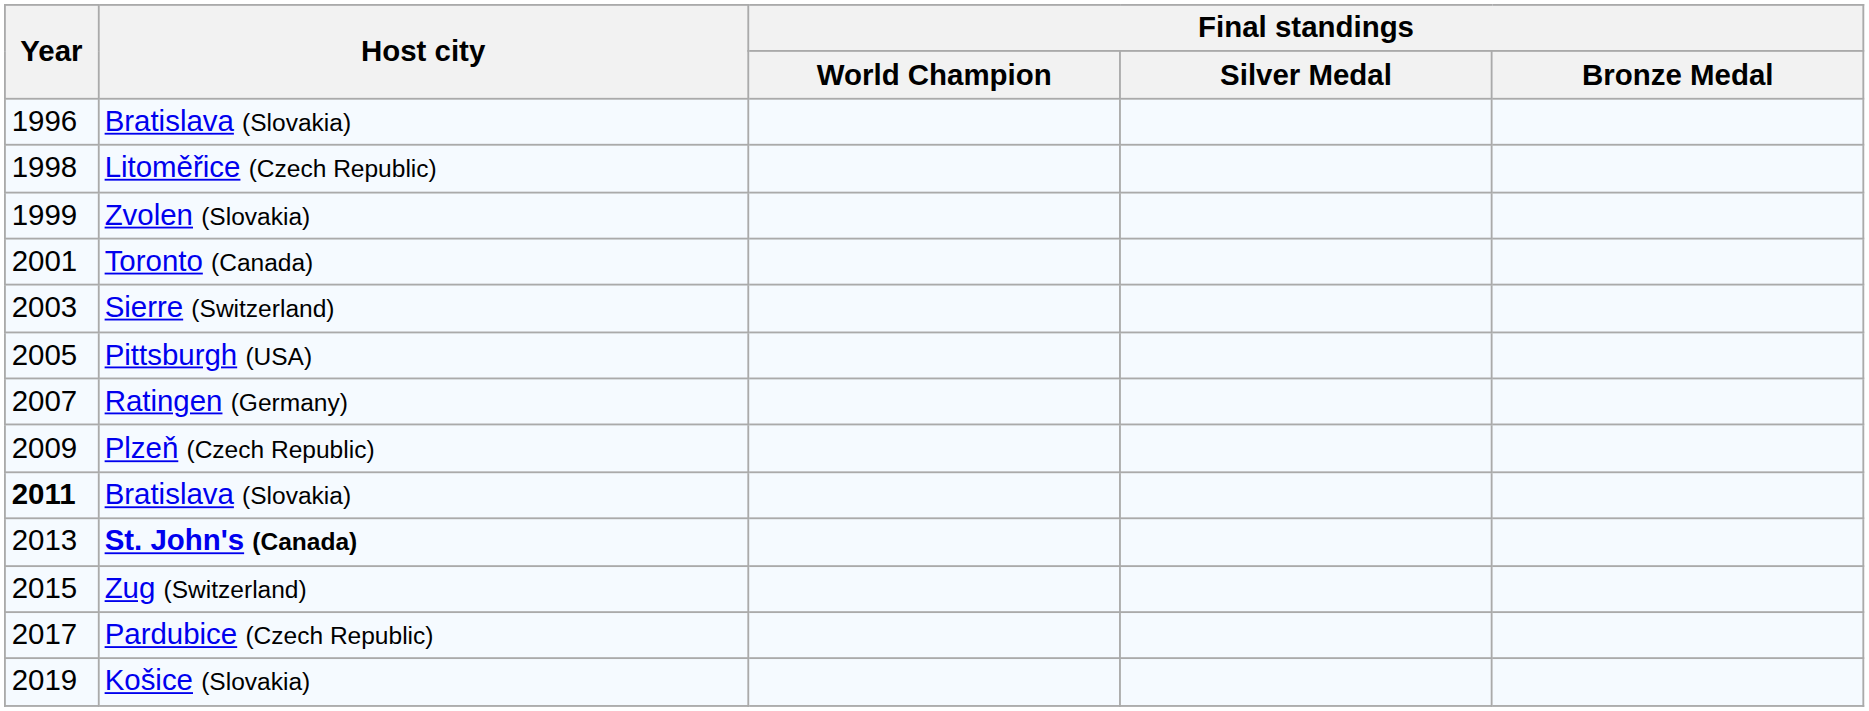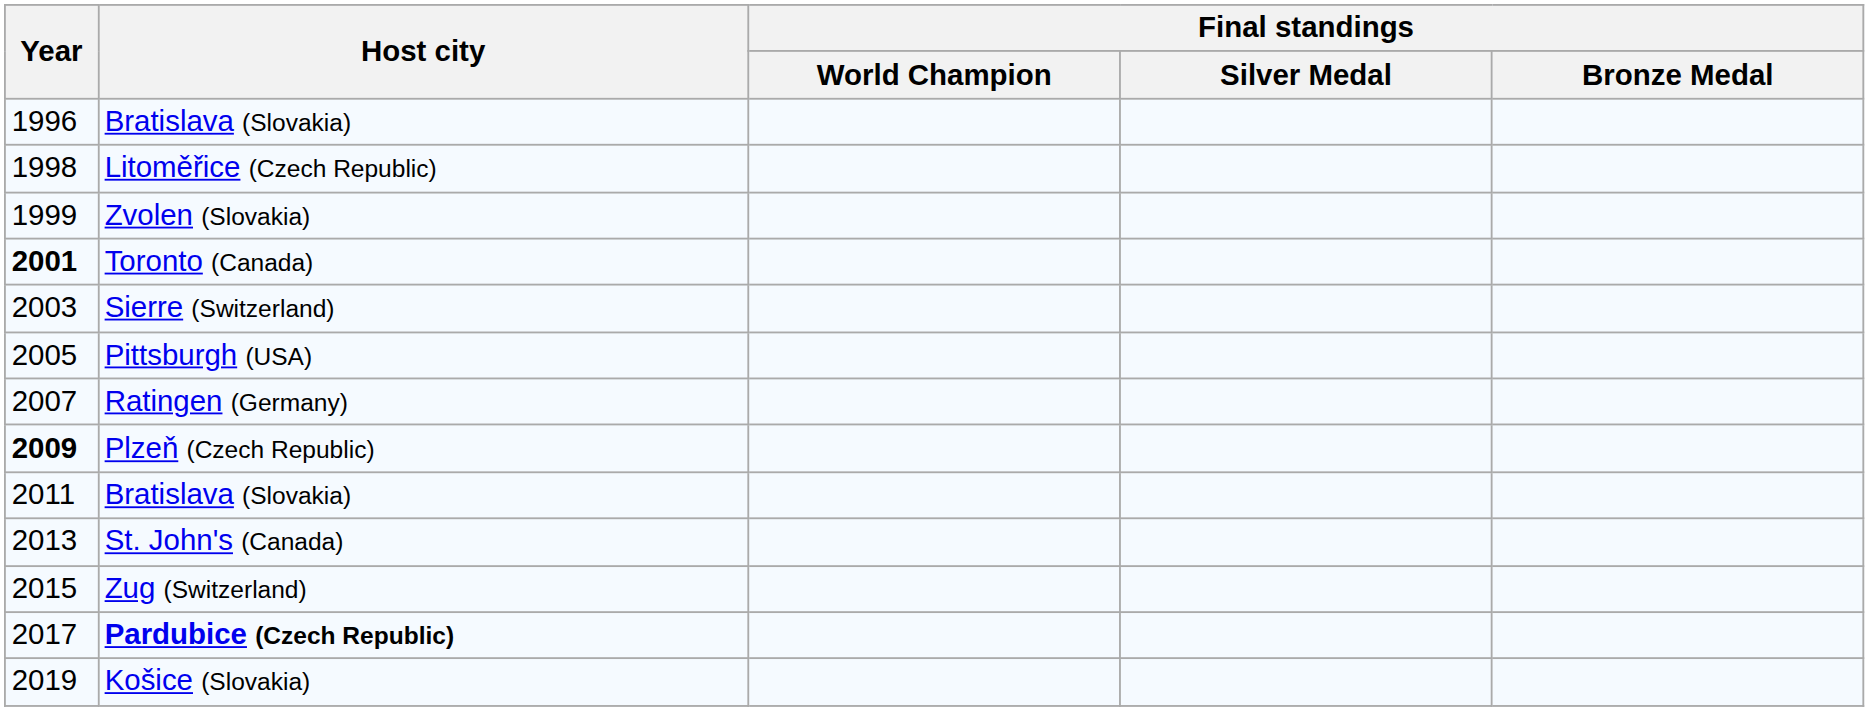(44, 261) normal -> (44, 261) bold
(44, 448) normal -> (44, 448) bold
(44, 494) bold -> (43, 494) normal
(231, 541) bold -> (224, 541) normal
(269, 634) normal -> (279, 634) bold
